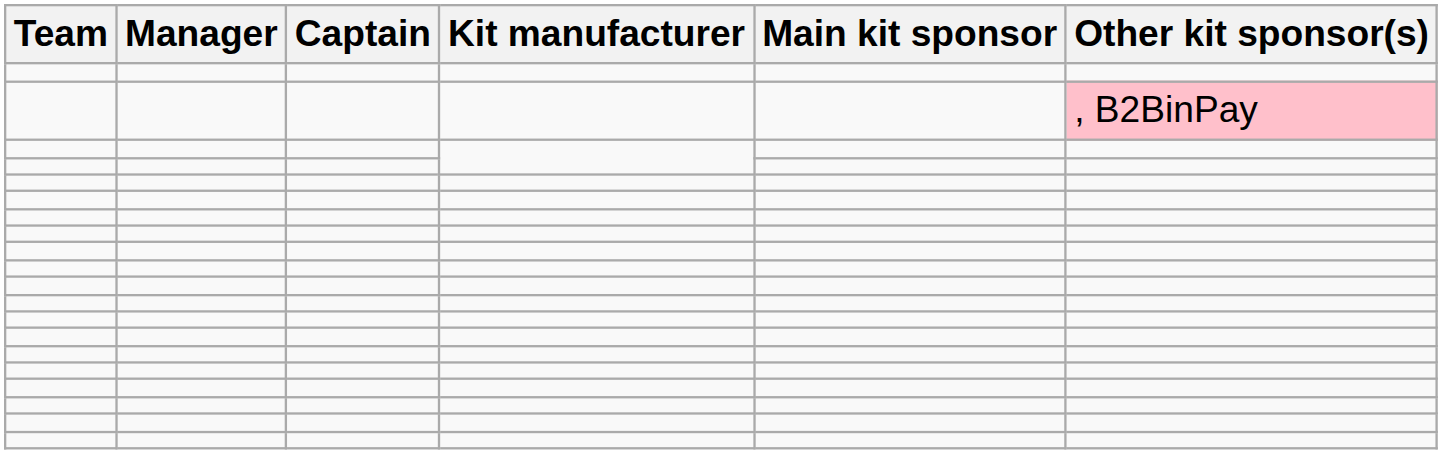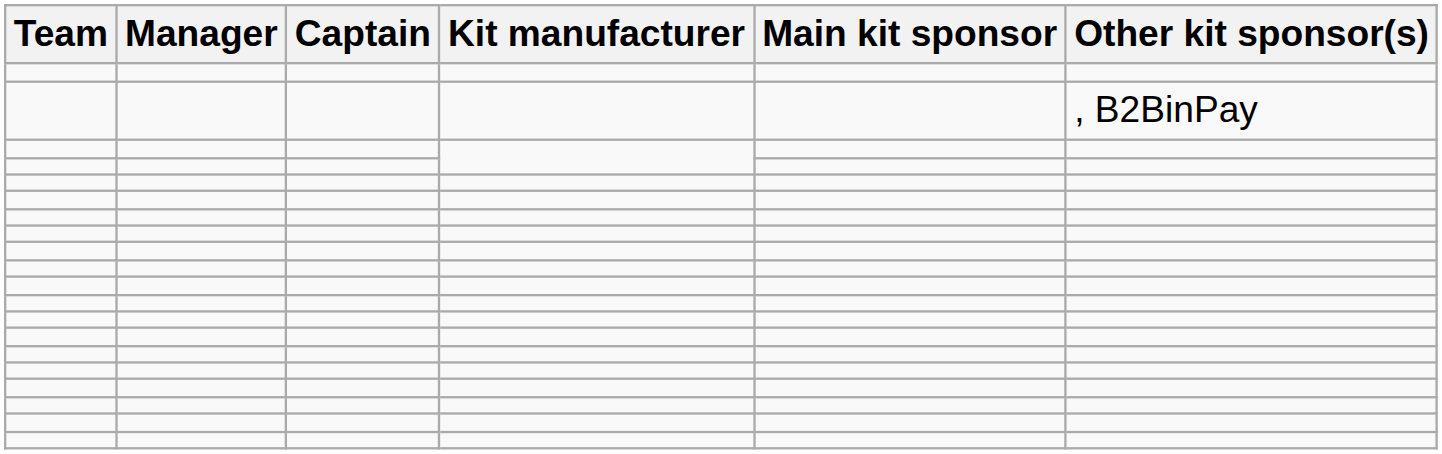(1166, 109) pink background -> (1166, 109) no background
